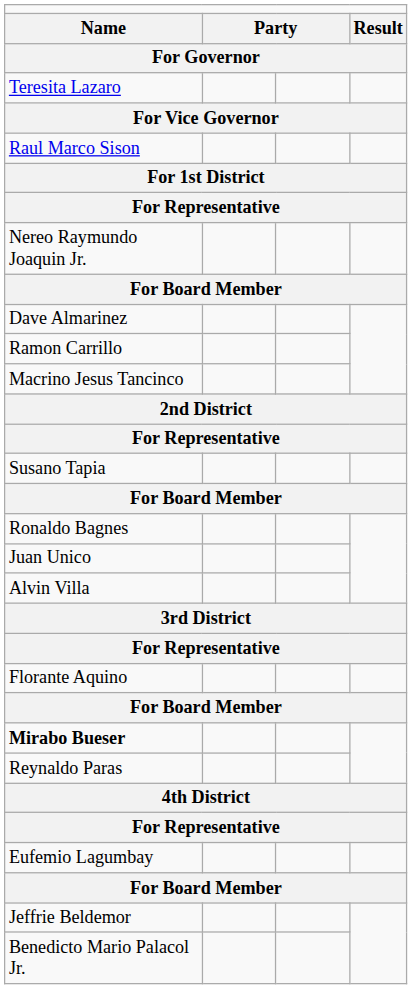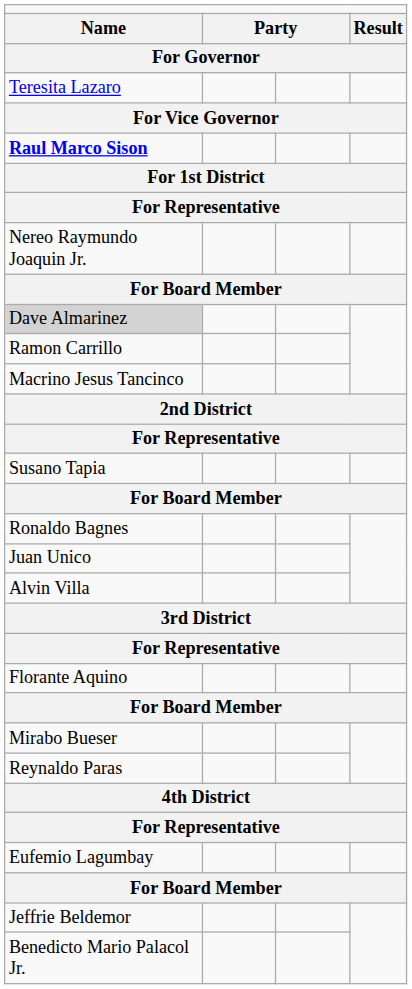(74, 148) normal -> (78, 148) bold
(68, 319) no background -> (68, 319) lightgrey background
(67, 738) bold -> (63, 738) normal
